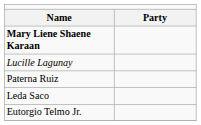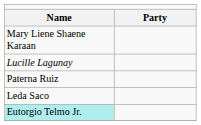(49, 40) bold -> (46, 40) normal
(44, 112) no background -> (44, 112) paleturquoise background
